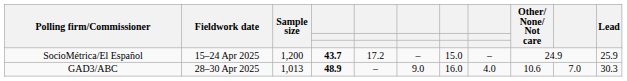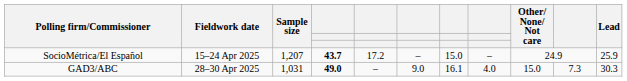(292, 55) 1,200 -> (292, 55) 1,207
(292, 70) 1,013 -> (292, 70) 1,031
(333, 70) 48.9 -> (333, 70) 49.0
(454, 70) 16.0 -> (454, 70) 16.1
(532, 70) 10.6 -> (532, 70) 15.0
(575, 70) 7.0 -> (575, 70) 7.3
